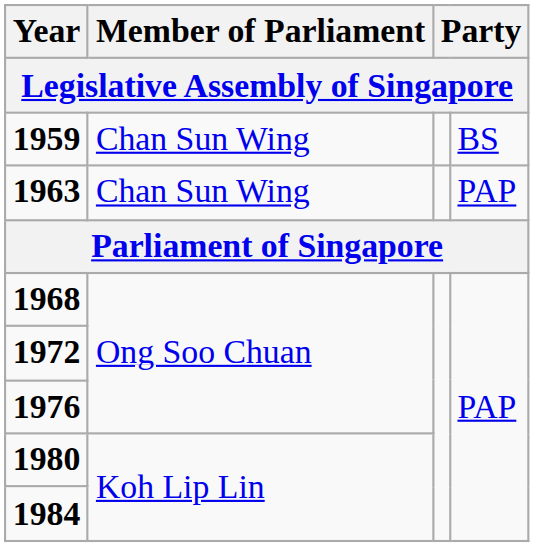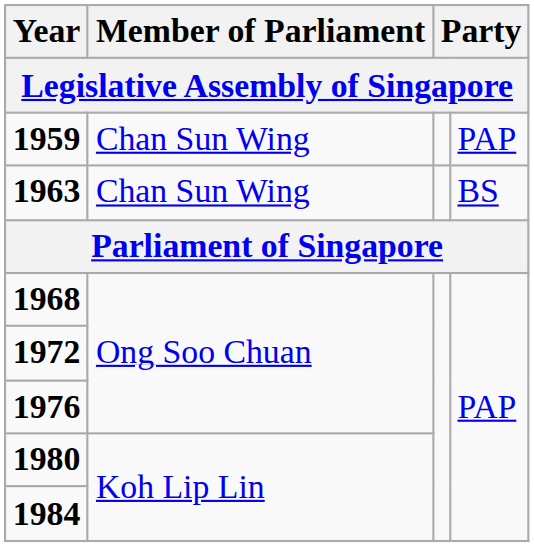(478, 138) BS -> (487, 138) PAP
(487, 191) PAP -> (478, 191) BS
